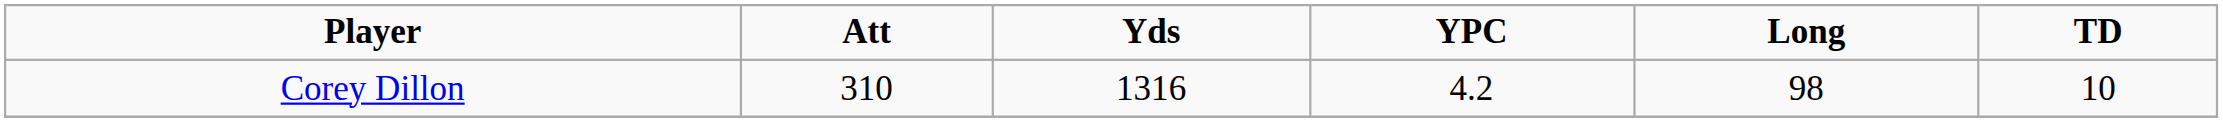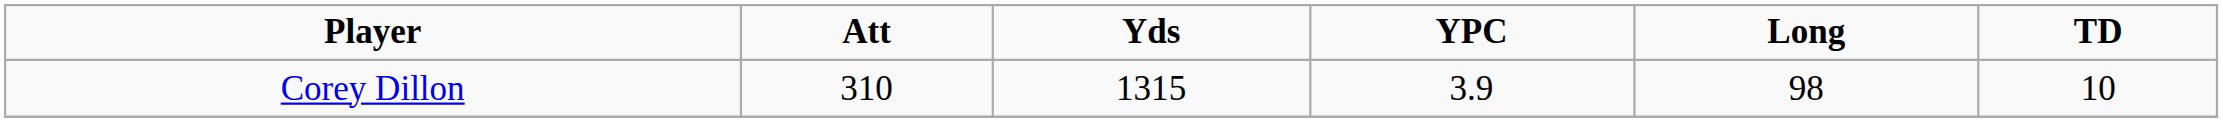(1151, 87) 1316 -> (1151, 87) 1315
(1471, 87) 4.2 -> (1471, 87) 3.9
